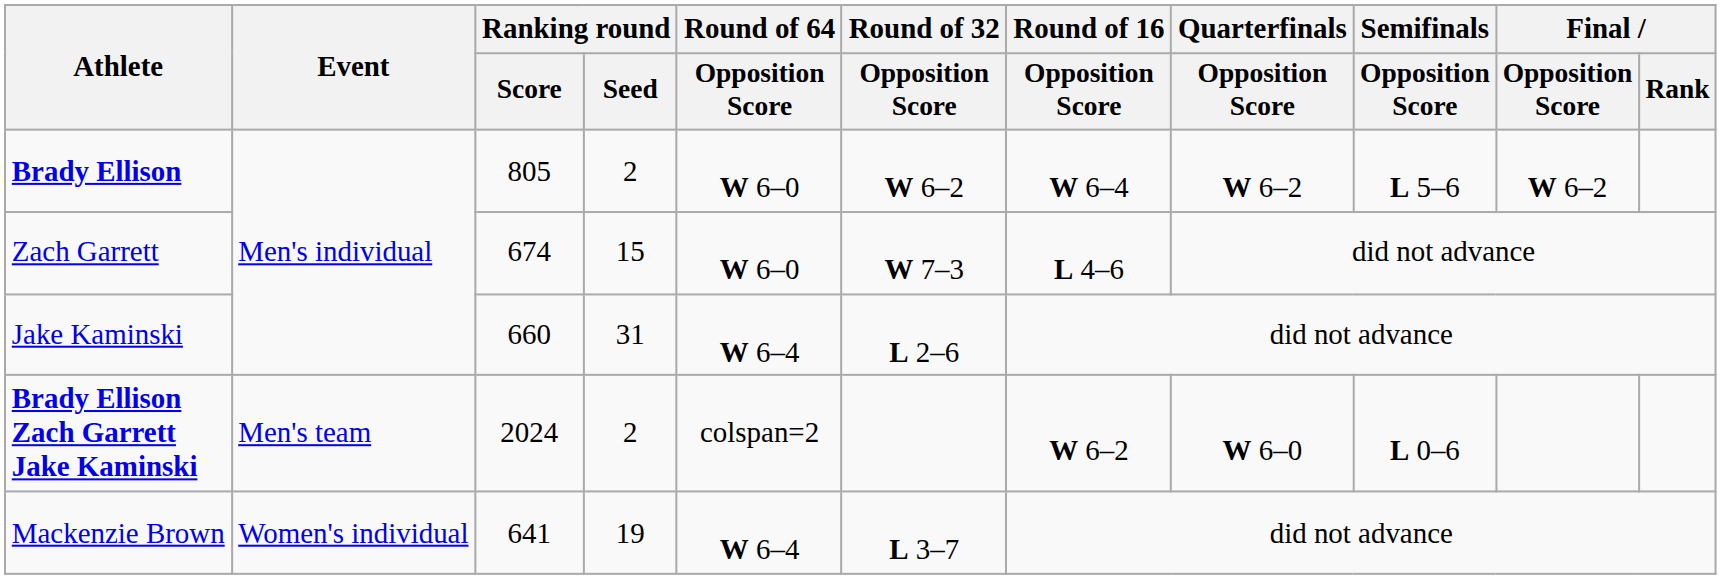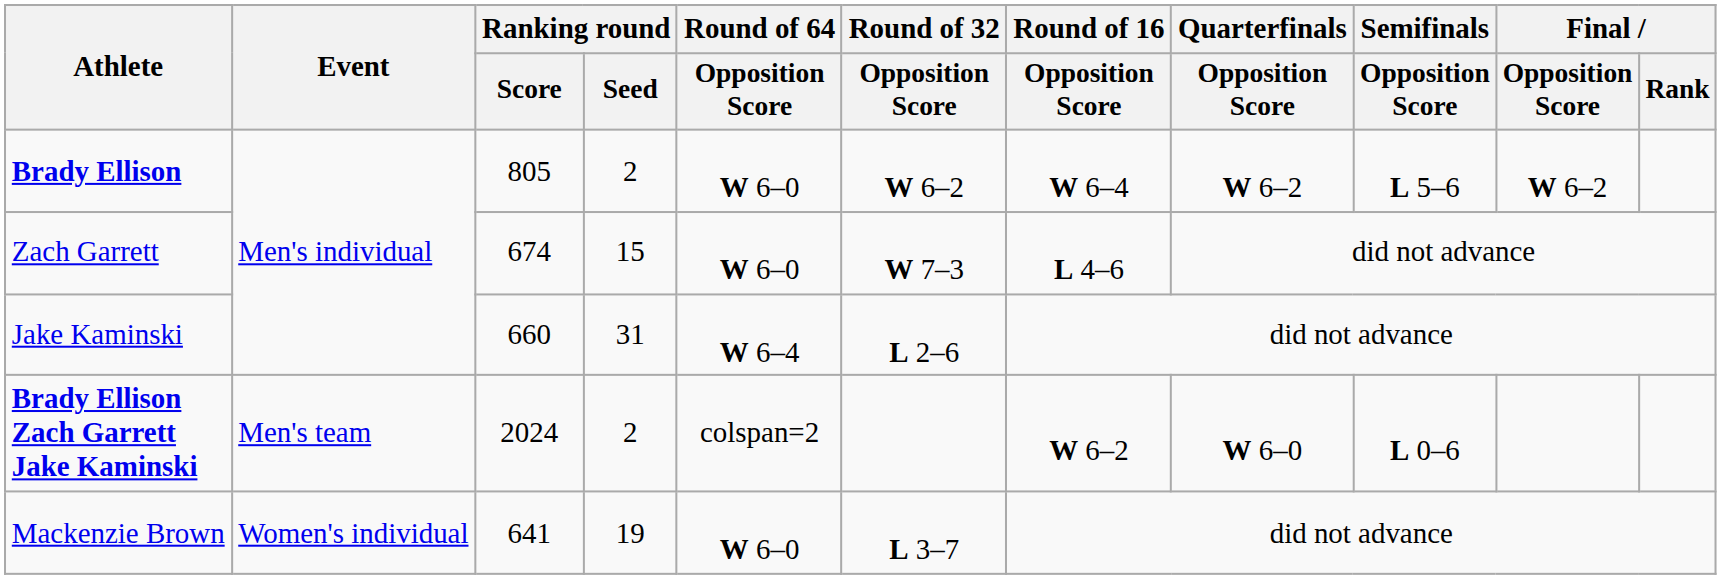(760, 549) W 6–4 -> (760, 549) W 6–0
